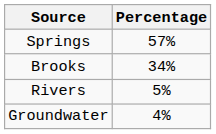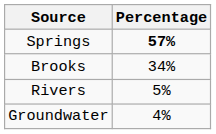(161, 42) normal -> (161, 42) bold
